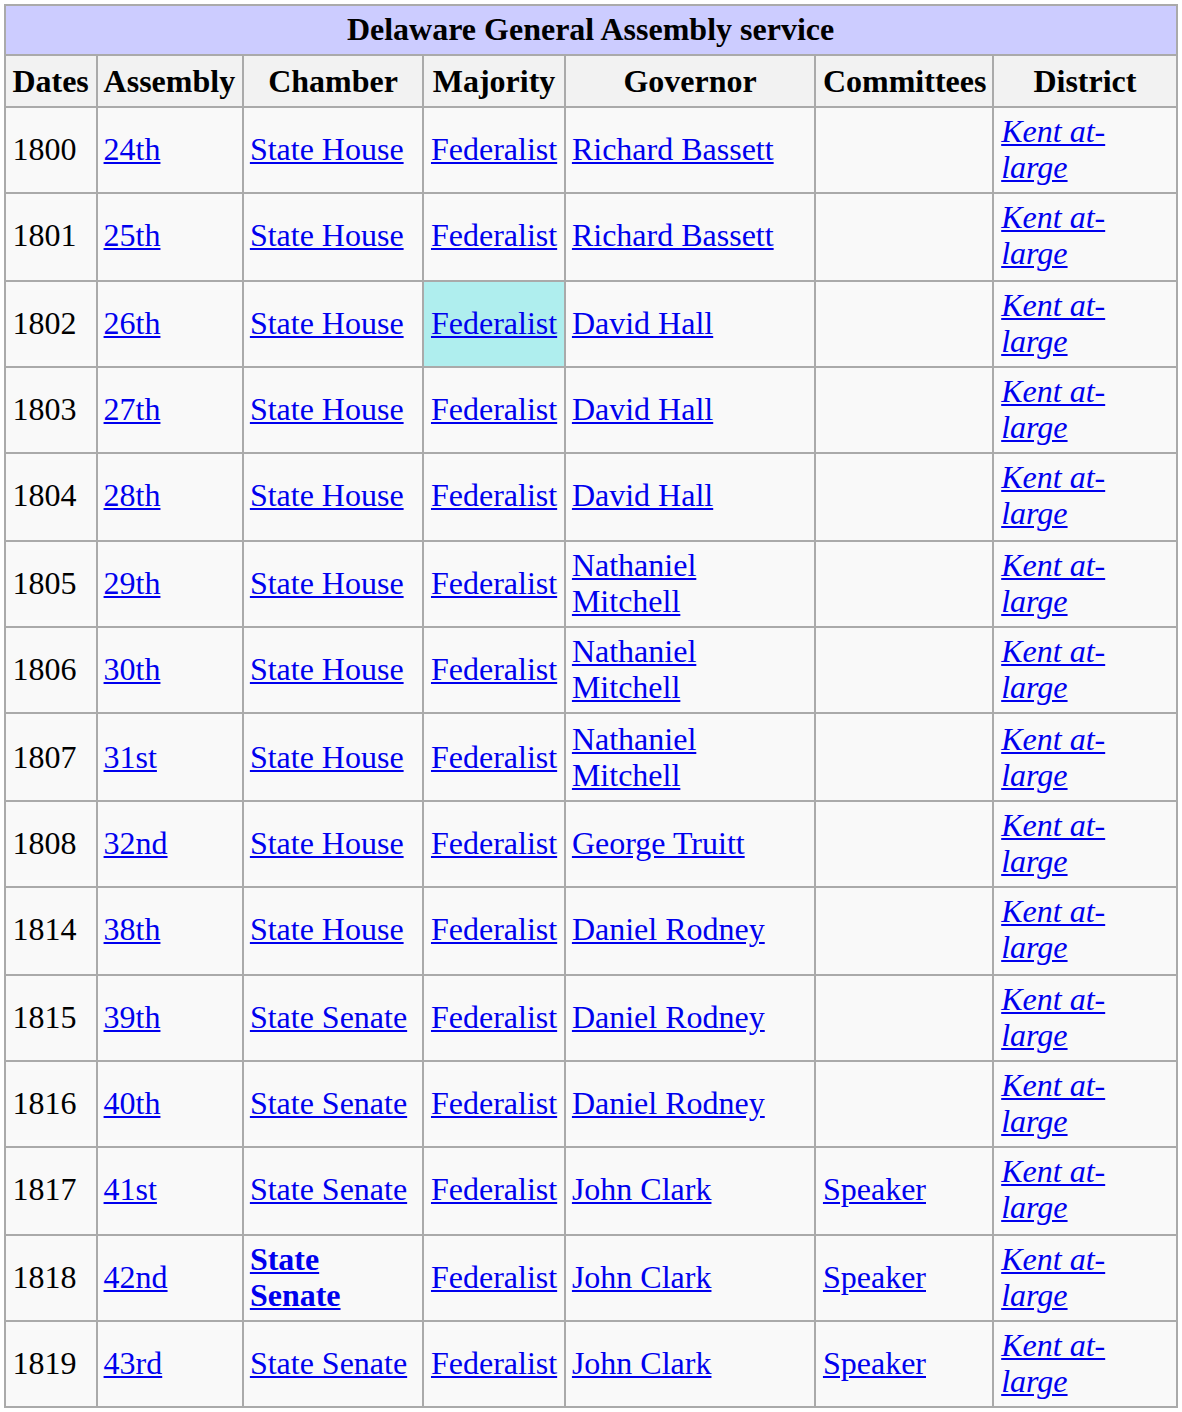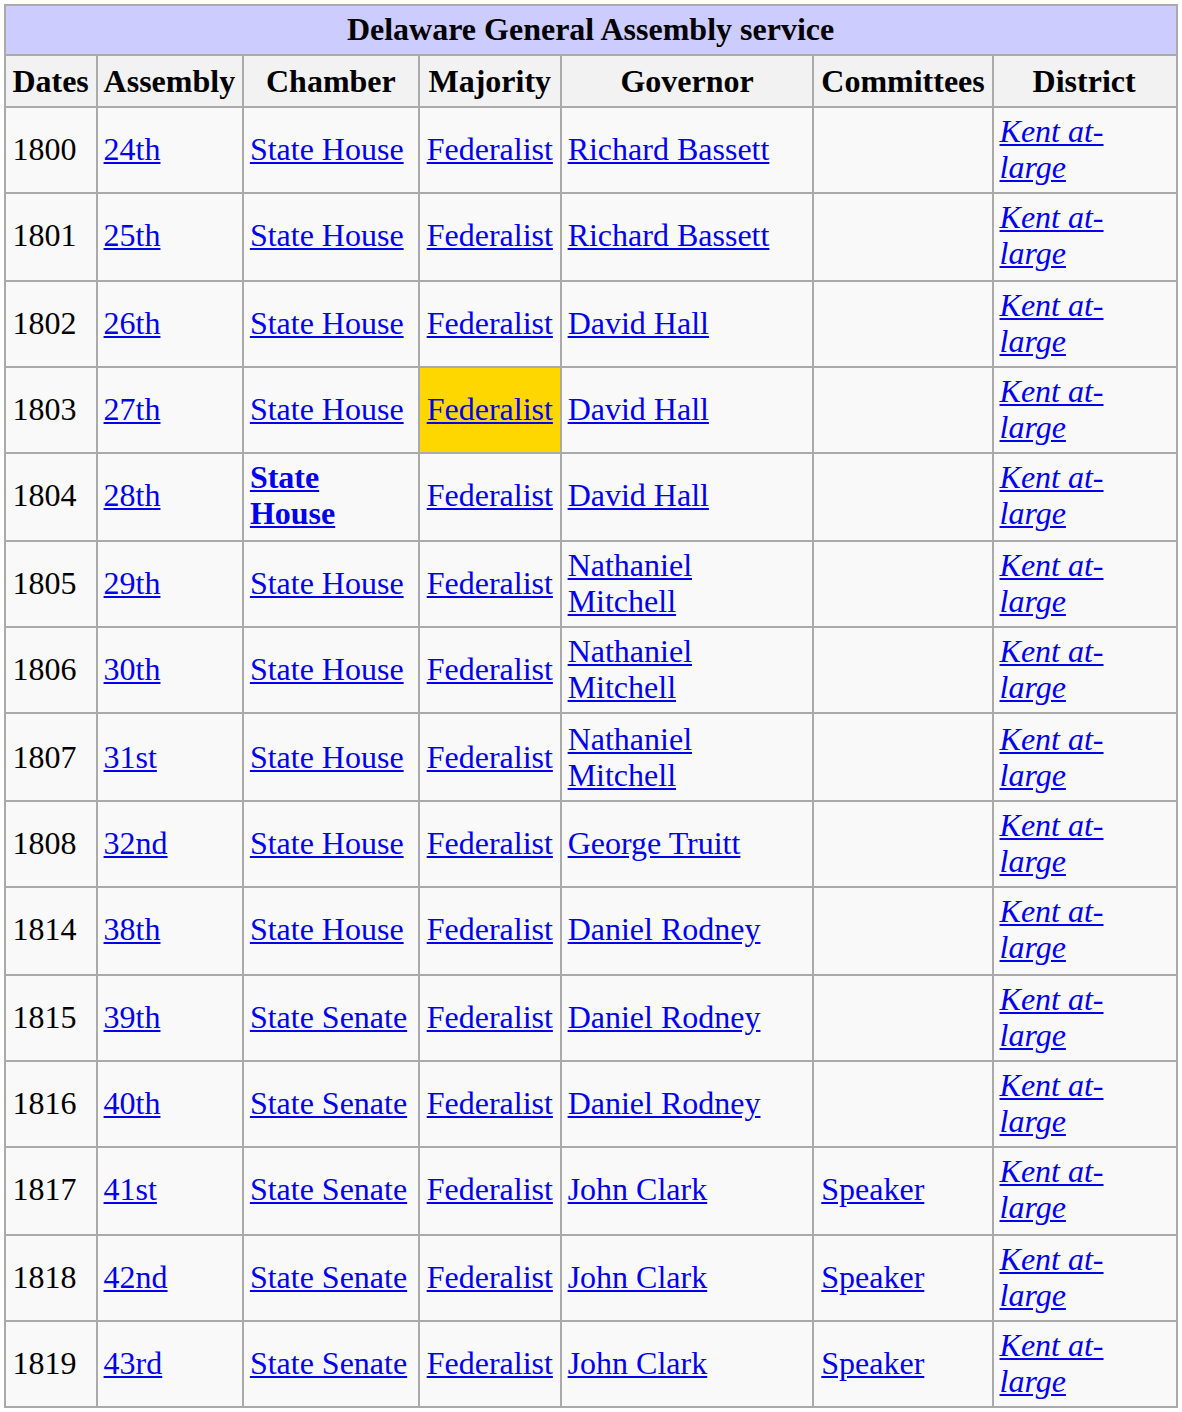(494, 322) paleturquoise background -> (490, 322) no background
(494, 409) no background -> (490, 409) gold background
(327, 496) normal -> (293, 496) bold
(295, 1277) bold -> (329, 1277) normal
